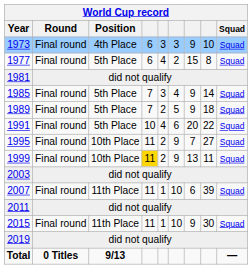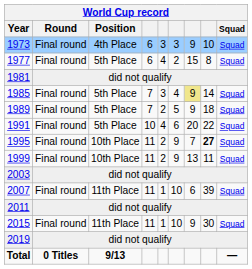(192, 93) no background -> (192, 93) khaki background
(209, 142) normal -> (209, 142) bold
(150, 158) gold background -> (150, 158) no background
